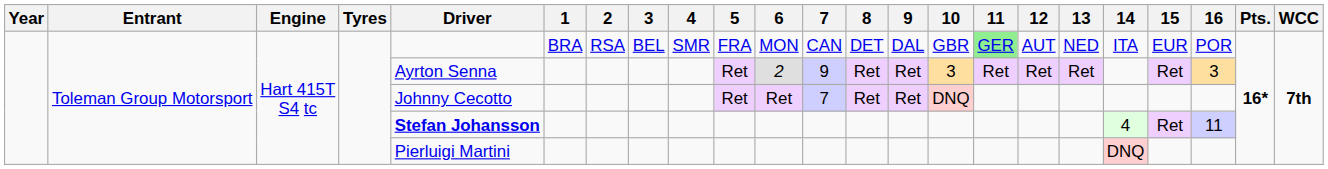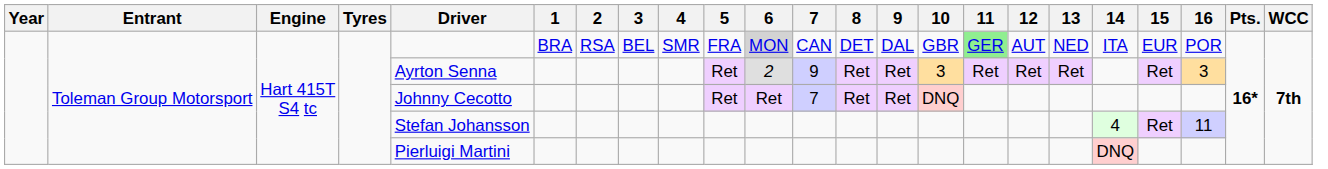(779, 45) no background -> (769, 45) lightgrey background
(467, 125) bold -> (462, 125) normal
